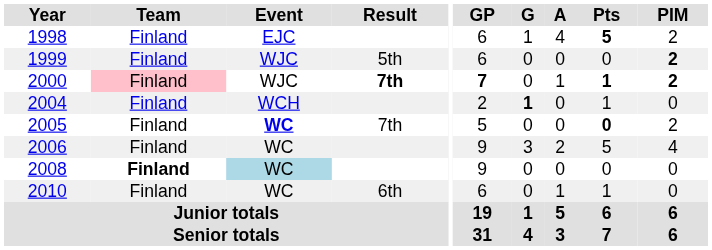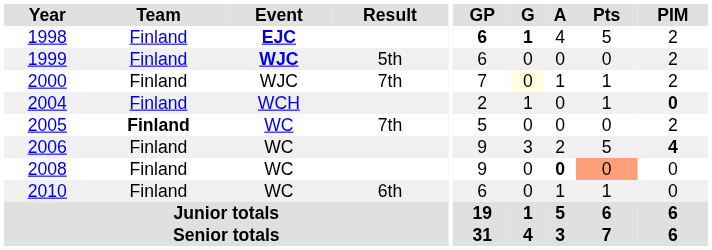(279, 36) normal -> (279, 36) bold
(482, 36) normal -> (482, 36) bold
(528, 36) normal -> (528, 36) bold
(607, 36) bold -> (607, 36) normal
(279, 58) normal -> (279, 58) bold
(673, 58) bold -> (673, 58) normal
(158, 80) pink background -> (158, 80) no background
(390, 80) bold -> (390, 80) normal
(482, 80) bold -> (482, 80) normal
(528, 80) no background -> (528, 80) lightyellow background
(607, 80) bold -> (607, 80) normal
(673, 80) bold -> (673, 80) normal
(528, 102) bold -> (528, 102) normal
(673, 102) normal -> (673, 102) bold
(158, 124) normal -> (158, 124) bold
(279, 124) bold -> (279, 124) normal
(607, 124) bold -> (607, 124) normal
(673, 146) normal -> (673, 146) bold
(158, 168) bold -> (158, 168) normal
(279, 168) lightblue background -> (279, 168) no background
(560, 168) normal -> (560, 168) bold
(607, 168) no background -> (607, 168) lightsalmon background
